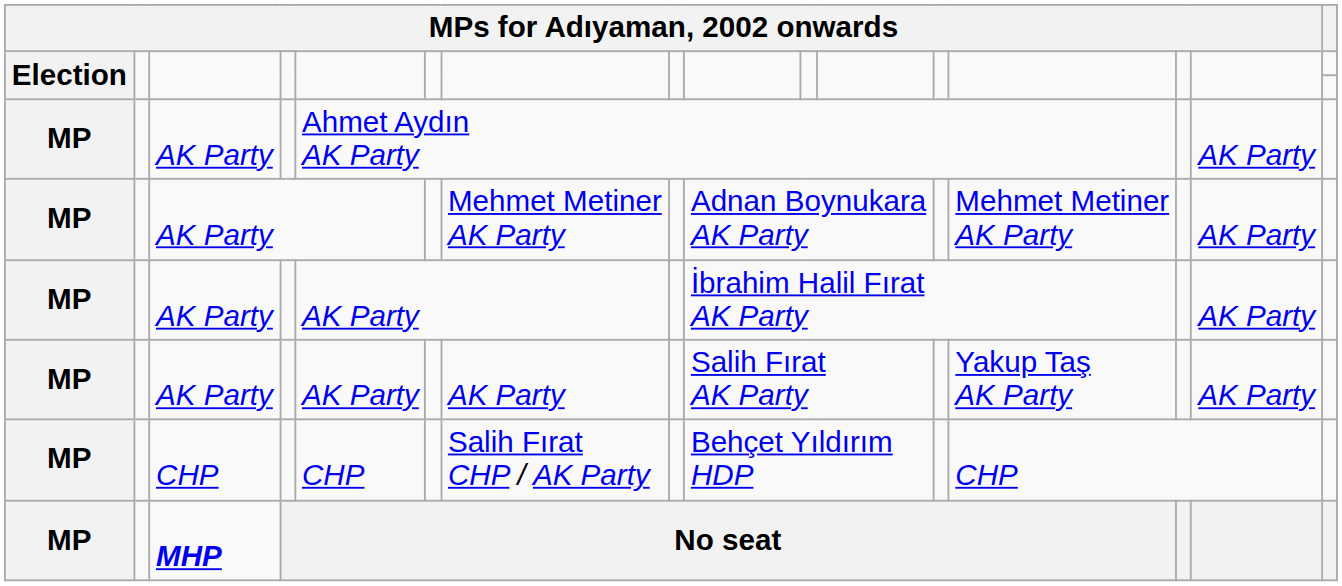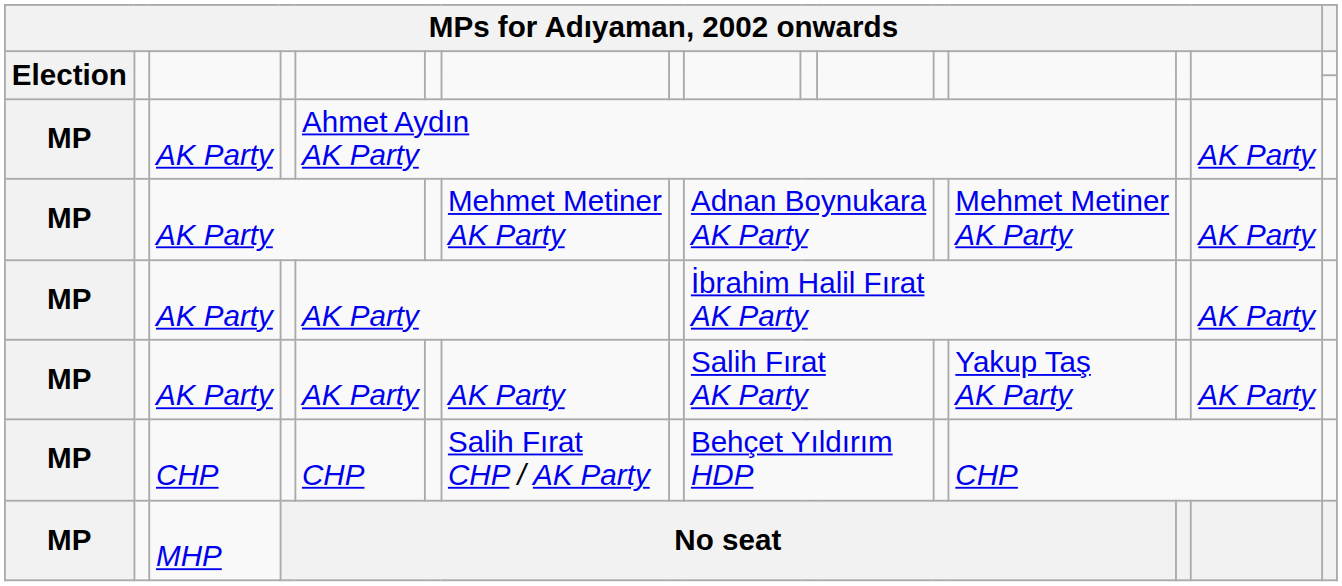(189, 556) bold -> (189, 556) normal
